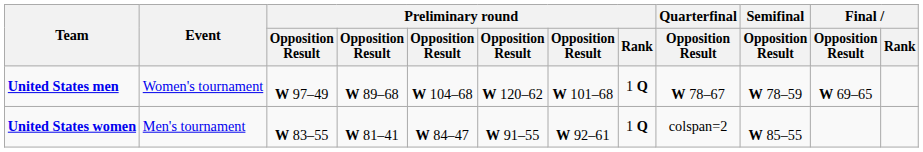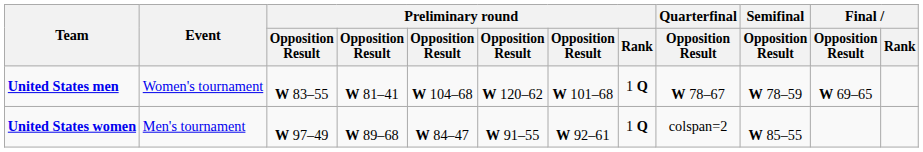(302, 95) W 97–49 -> (302, 95) W 83–55
(372, 95) W 89–68 -> (372, 95) W 81–41
(302, 135) W 83–55 -> (302, 135) W 97–49
(372, 135) W 81–41 -> (372, 135) W 89–68
